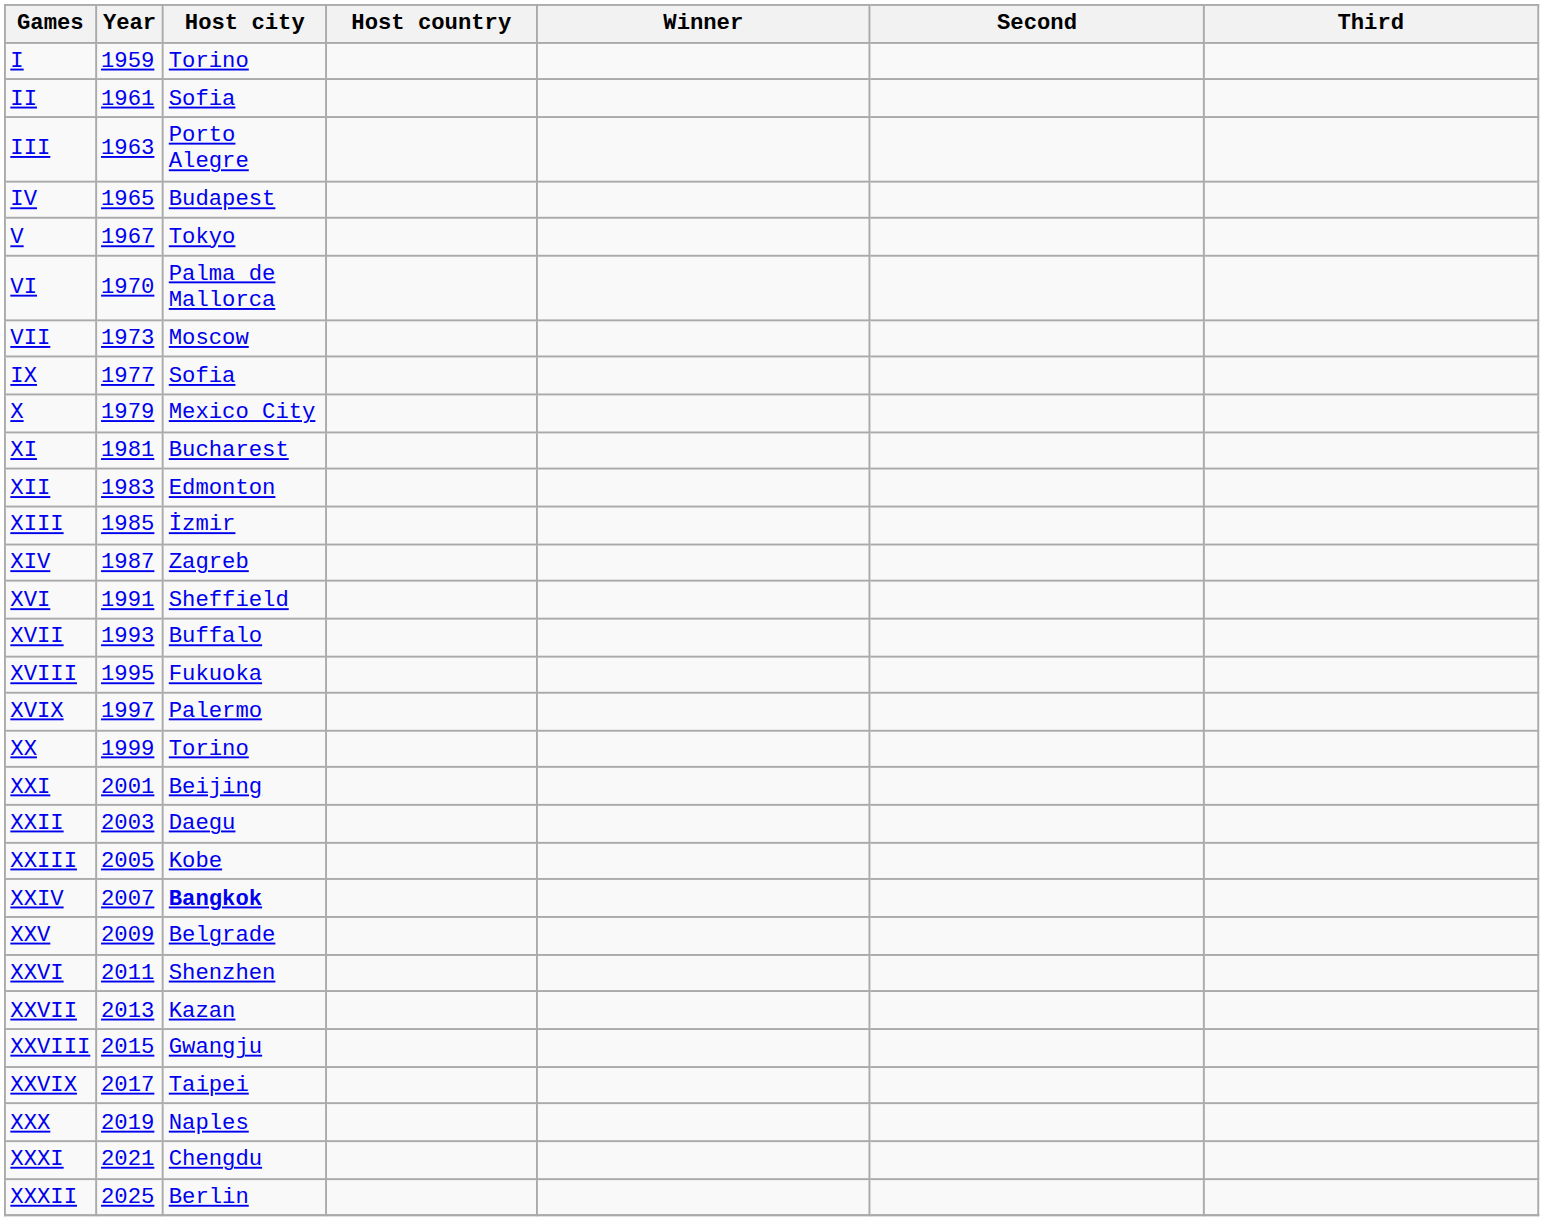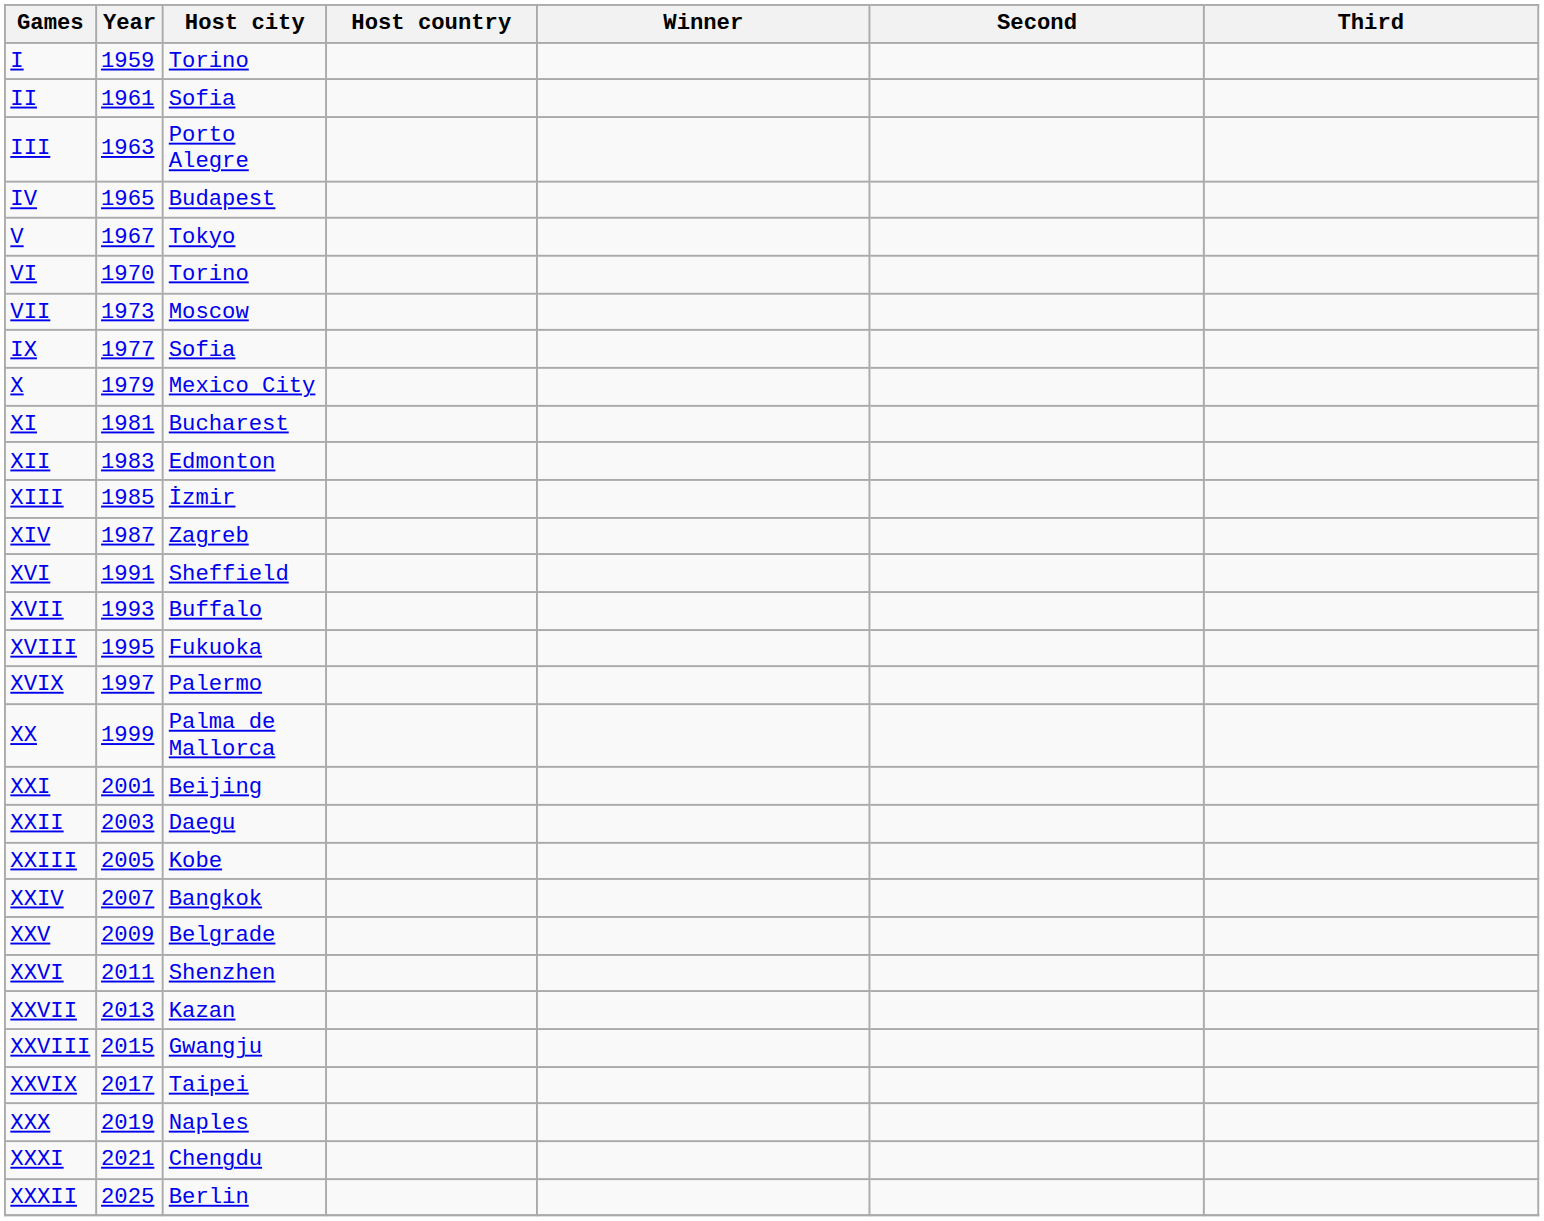(222, 287) Palma de Mallorca -> (209, 274) Torino
(209, 749) Torino -> (222, 735) Palma de Mallorca
(215, 898) bold -> (215, 898) normal
